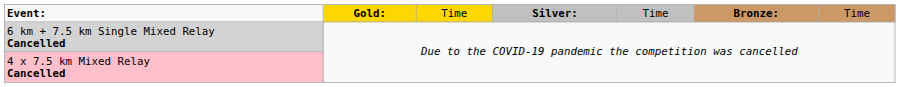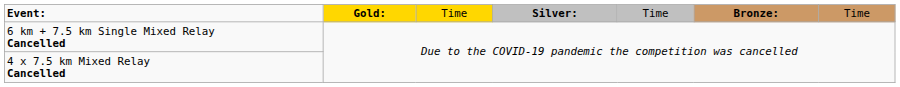(111, 37) lightgrey background -> (111, 37) no background
(78, 67) pink background -> (78, 67) no background
